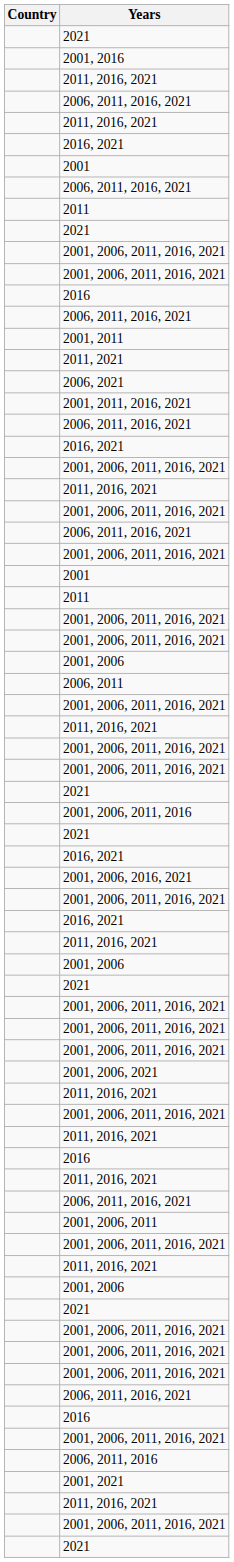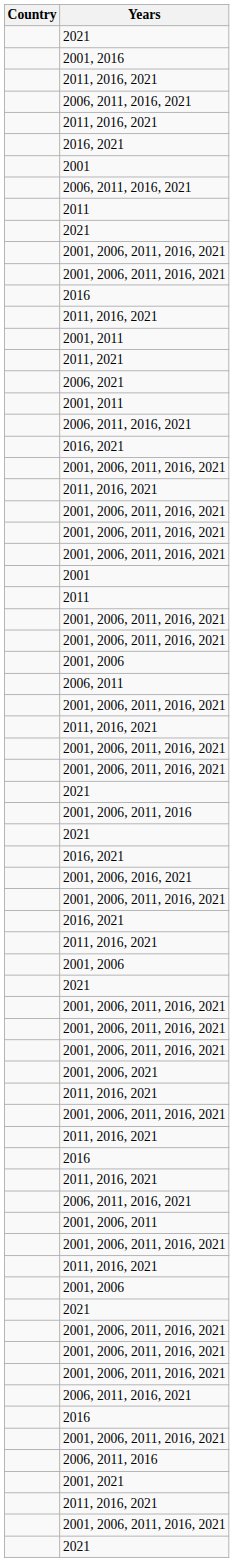(127, 317) 2006, 2011, 2016, 2021 -> (110, 317) 2011, 2016, 2021
(127, 403) 2001, 2011, 2016, 2021 -> (93, 403) 2001, 2011
(127, 532) 2006, 2011, 2016, 2021 -> (144, 532) 2001, 2006, 2011, 2016, 2021
